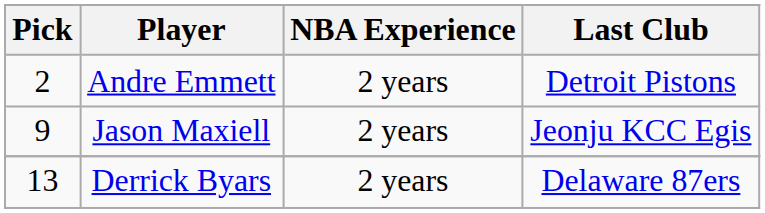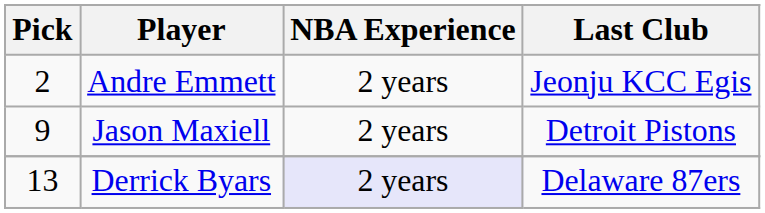(641, 80) Detroit Pistons -> (641, 80) Jeonju KCC Egis
(641, 130) Jeonju KCC Egis -> (641, 130) Detroit Pistons
(403, 181) no background -> (403, 181) lavender background
